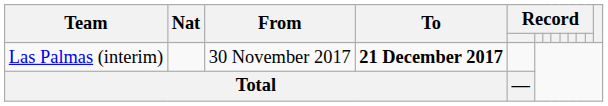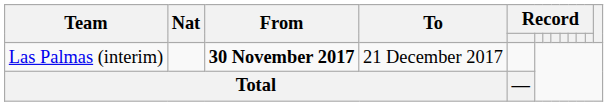(280, 56) normal -> (282, 56) bold
(431, 56) bold -> (433, 56) normal
